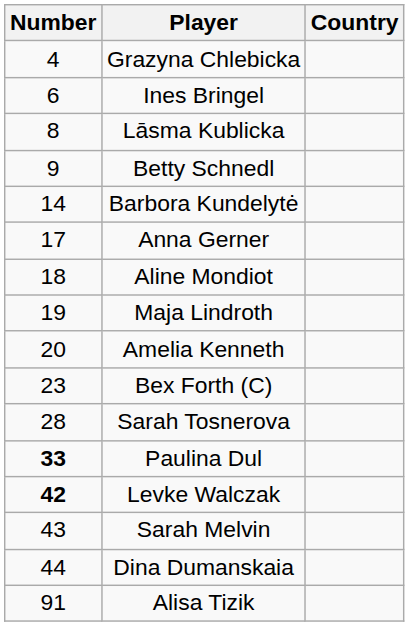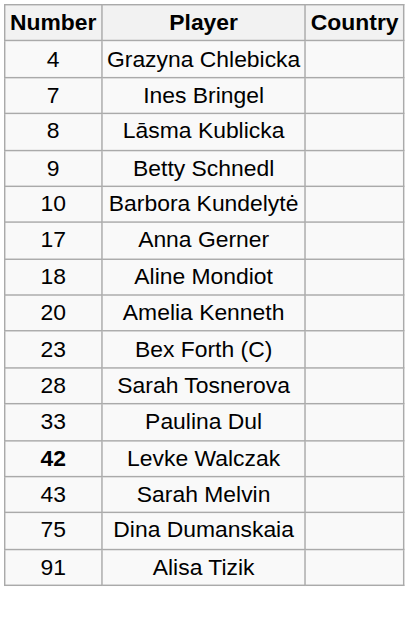(53, 95) 6 -> (53, 95) 7
(53, 204) 14 -> (53, 204) 10
- row: (204, 312)
(53, 458) bold -> (53, 421) normal
(53, 566) 44 -> (53, 530) 75
